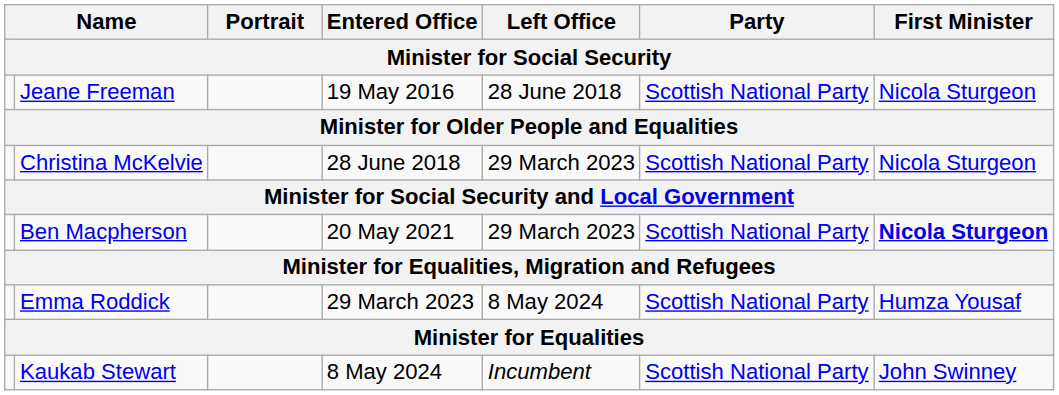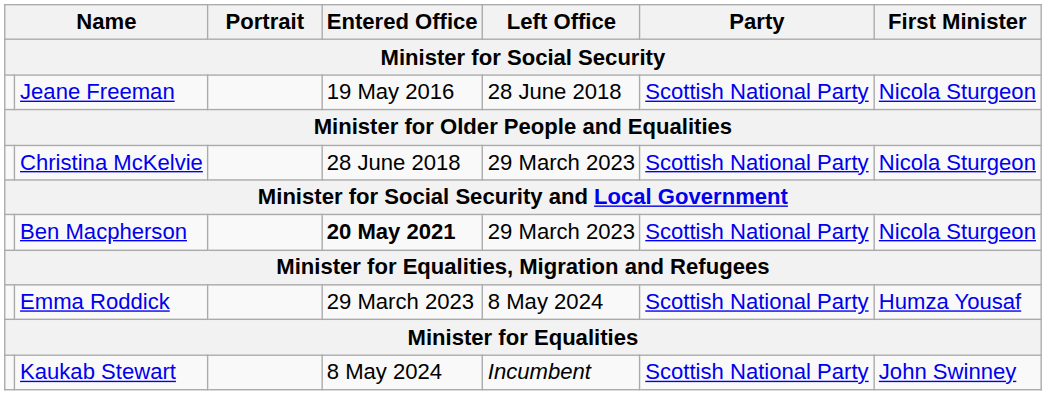(391, 232) normal -> (391, 232) bold
(963, 232) bold -> (957, 232) normal
